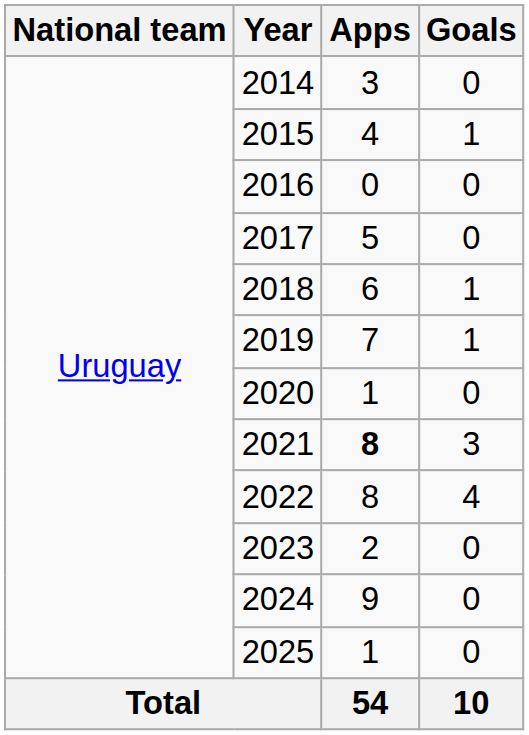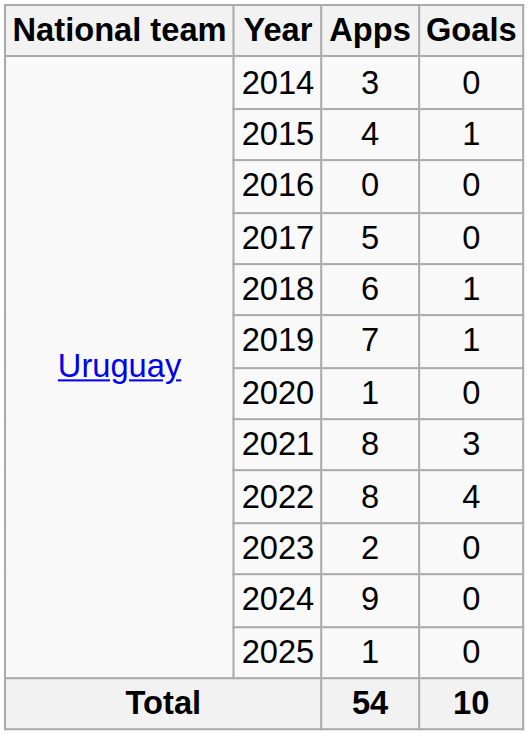(370, 444) bold -> (370, 444) normal
